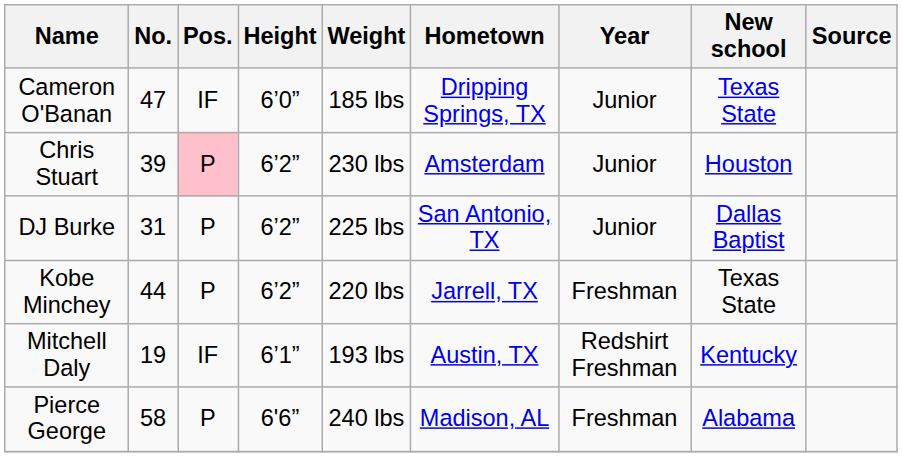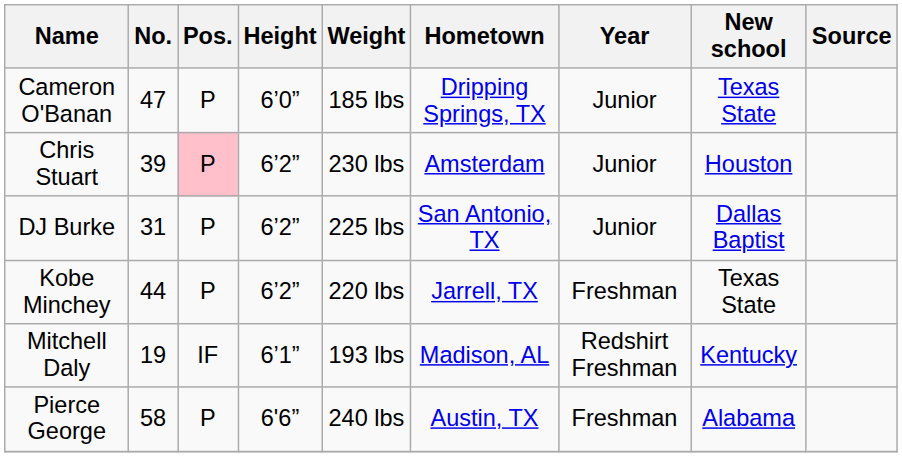(208, 100) IF -> (208, 100) P
(485, 355) Austin, TX -> (485, 355) Madison, AL
(485, 418) Madison, AL -> (485, 418) Austin, TX
